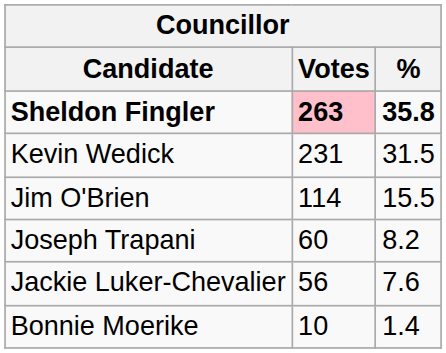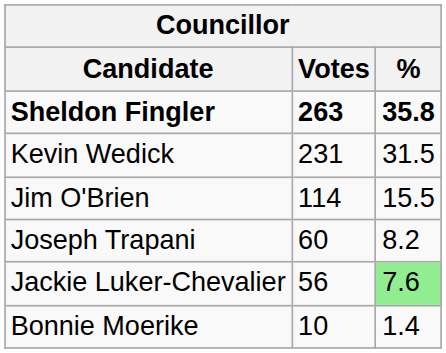(321, 111) pink background -> (321, 111) no background
(401, 283) no background -> (401, 283) lightgreen background
